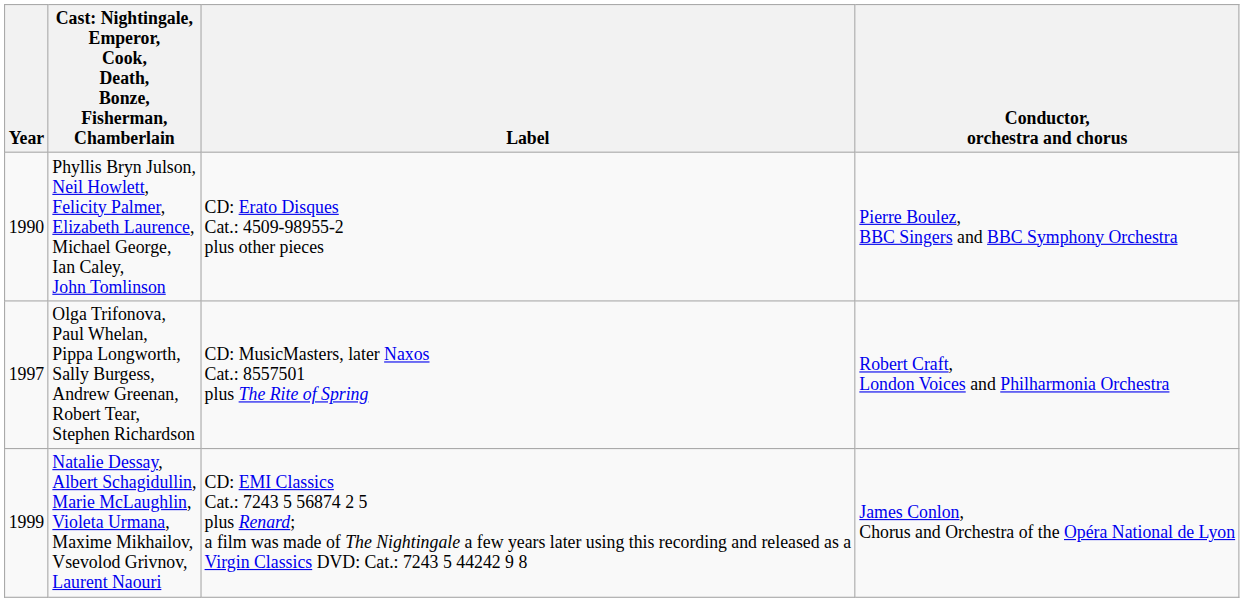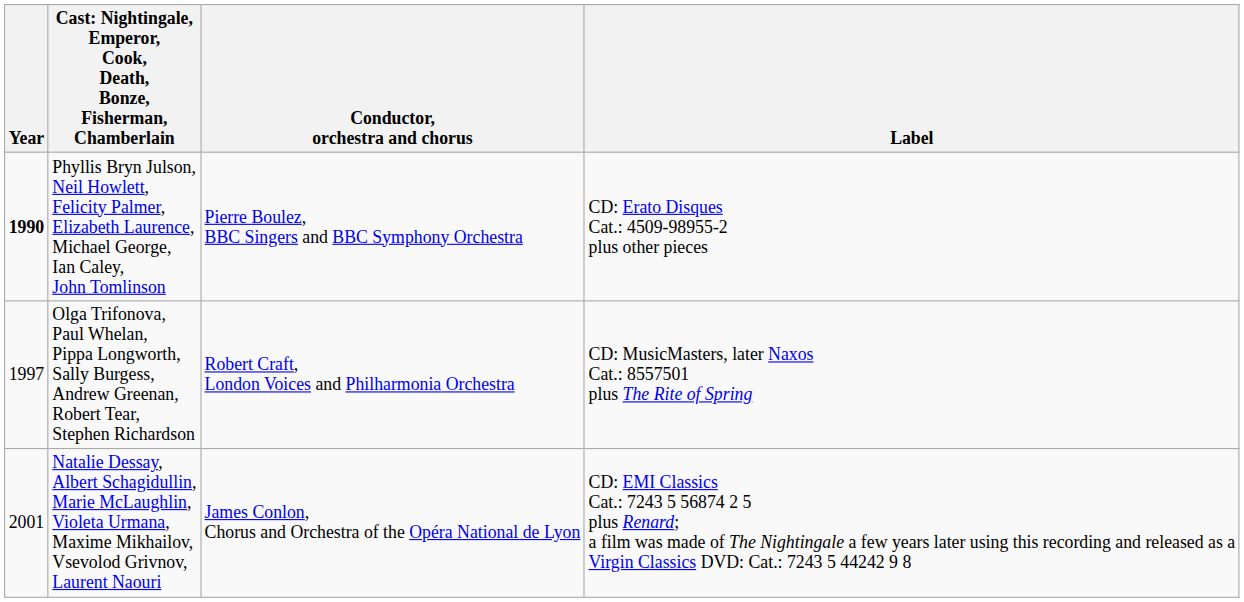columns swapped: (1047, 128) <-> (528, 138)
(26, 226) normal -> (26, 226) bold
(26, 522) 1999 -> (26, 522) 2001
